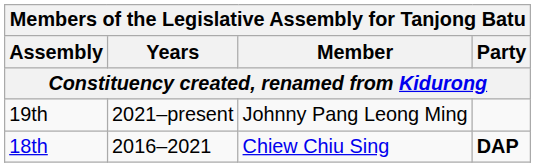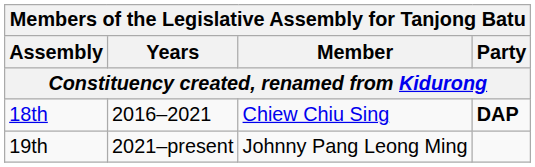rows swapped: (28, 146) <-> (28, 114)
